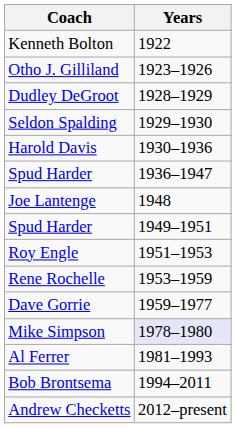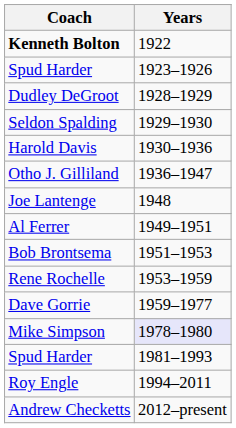(61, 43) normal -> (64, 43) bold
(63, 69) Otho J. Gilliland -> (50, 69) Spud Harder
(50, 174) Spud Harder -> (63, 174) Otho J. Gilliland
(50, 226) Spud Harder -> (39, 226) Al Ferrer
(43, 252) Roy Engle -> (60, 252) Bob Brontsema
(39, 357) Al Ferrer -> (50, 357) Spud Harder
(60, 383) Bob Brontsema -> (43, 383) Roy Engle
